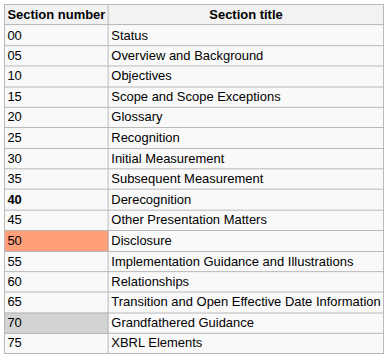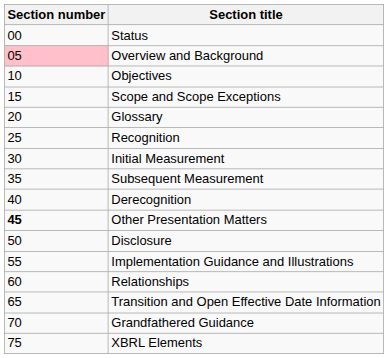(15, 55) no background -> (15, 55) pink background
(15, 199) bold -> (15, 199) normal
(15, 220) normal -> (15, 220) bold
(15, 240) lightsalmon background -> (15, 240) no background
(15, 323) lightgrey background -> (15, 323) no background
